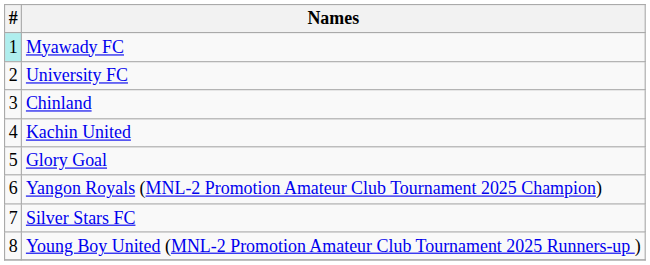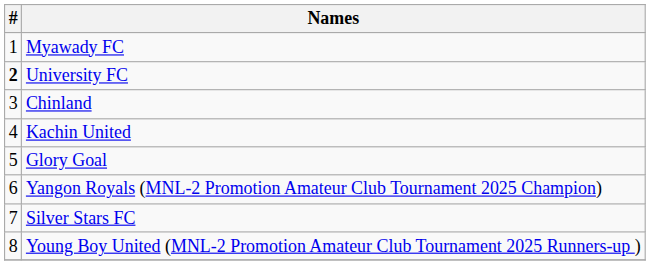(13, 47) paleturquoise background -> (13, 47) no background
(13, 75) normal -> (13, 75) bold
